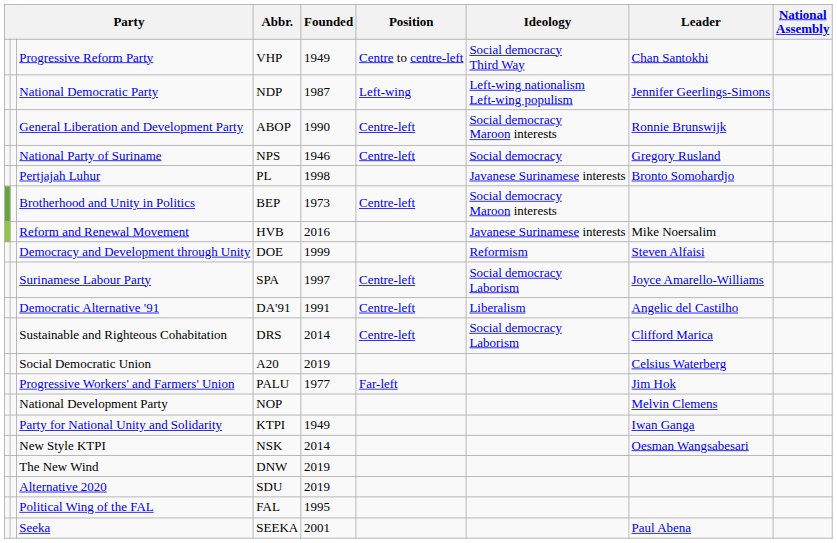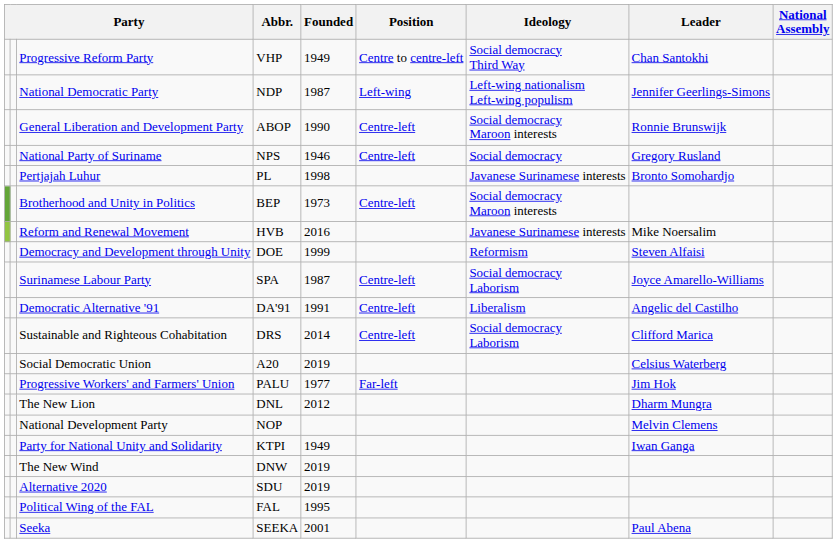(317, 279) 1997 -> (317, 279) 1987
+ row: (57, 404)
- row: (63, 445)
